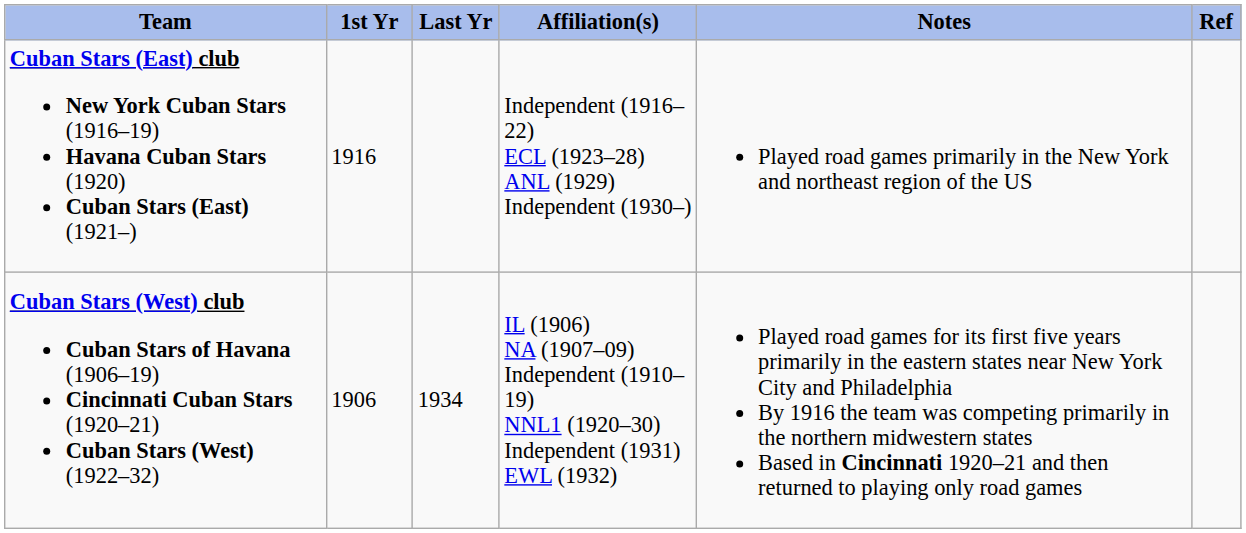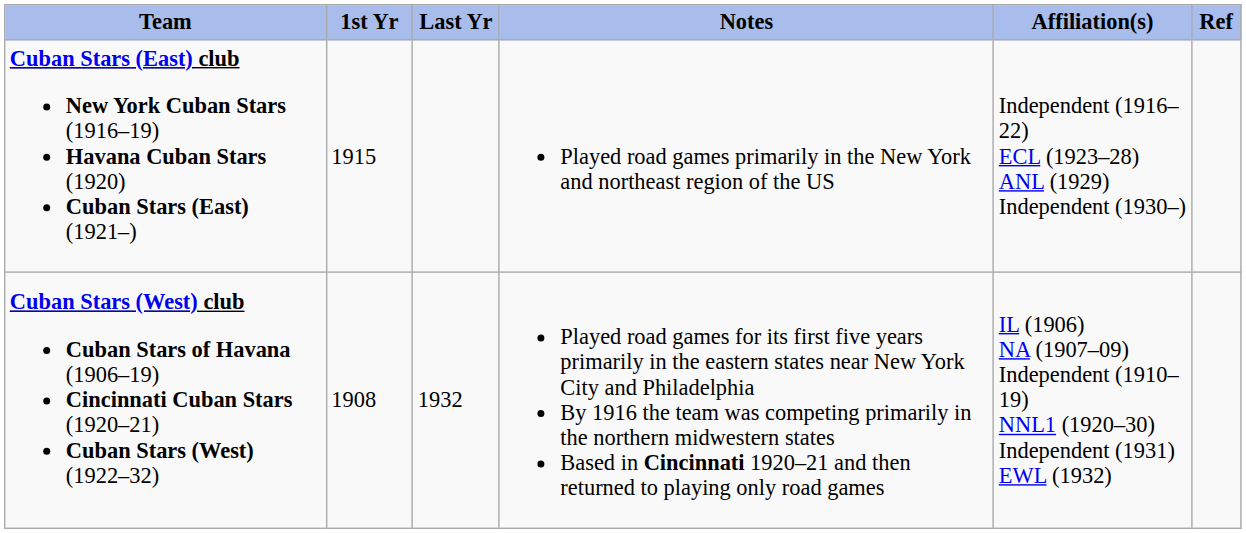columns swapped: (598, 22) <-> (944, 22)
(354, 155) 1916 -> (354, 155) 1915
(354, 399) 1906 -> (354, 399) 1908
(440, 399) 1934 -> (440, 399) 1932
